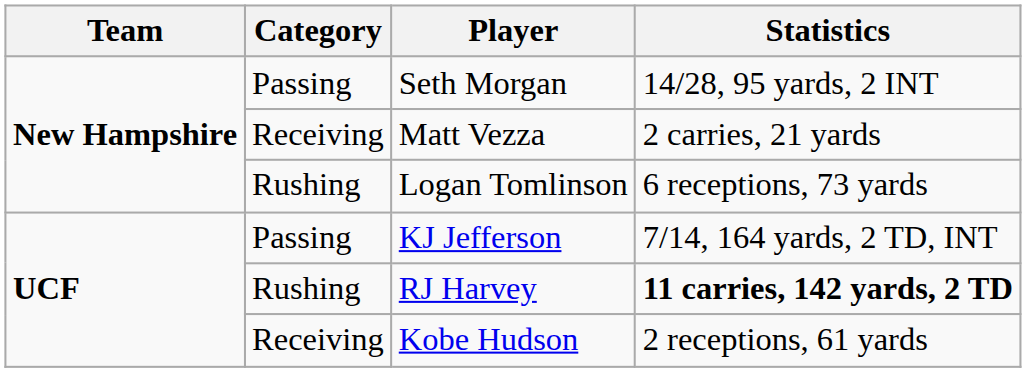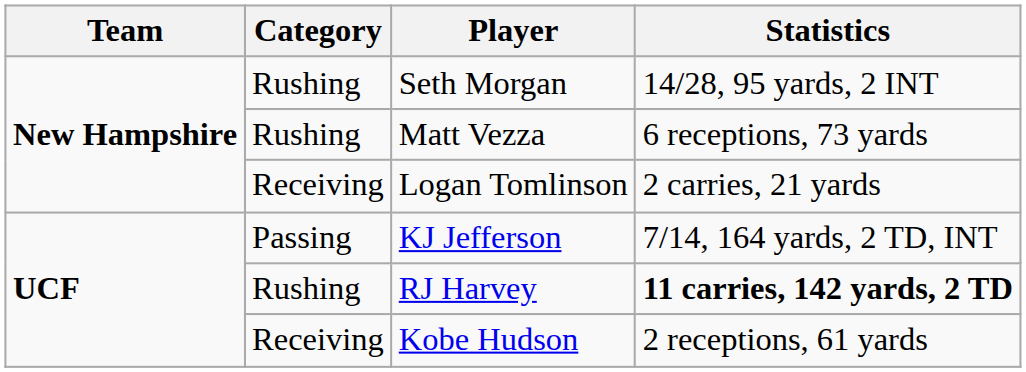(302, 82) Passing -> (306, 82) Rushing
(318, 133) Receiving -> (306, 133) Rushing
(762, 133) 2 carries, 21 yards -> (785, 133) 6 receptions, 73 yards
(306, 185) Rushing -> (318, 185) Receiving
(785, 185) 6 receptions, 73 yards -> (762, 185) 2 carries, 21 yards
